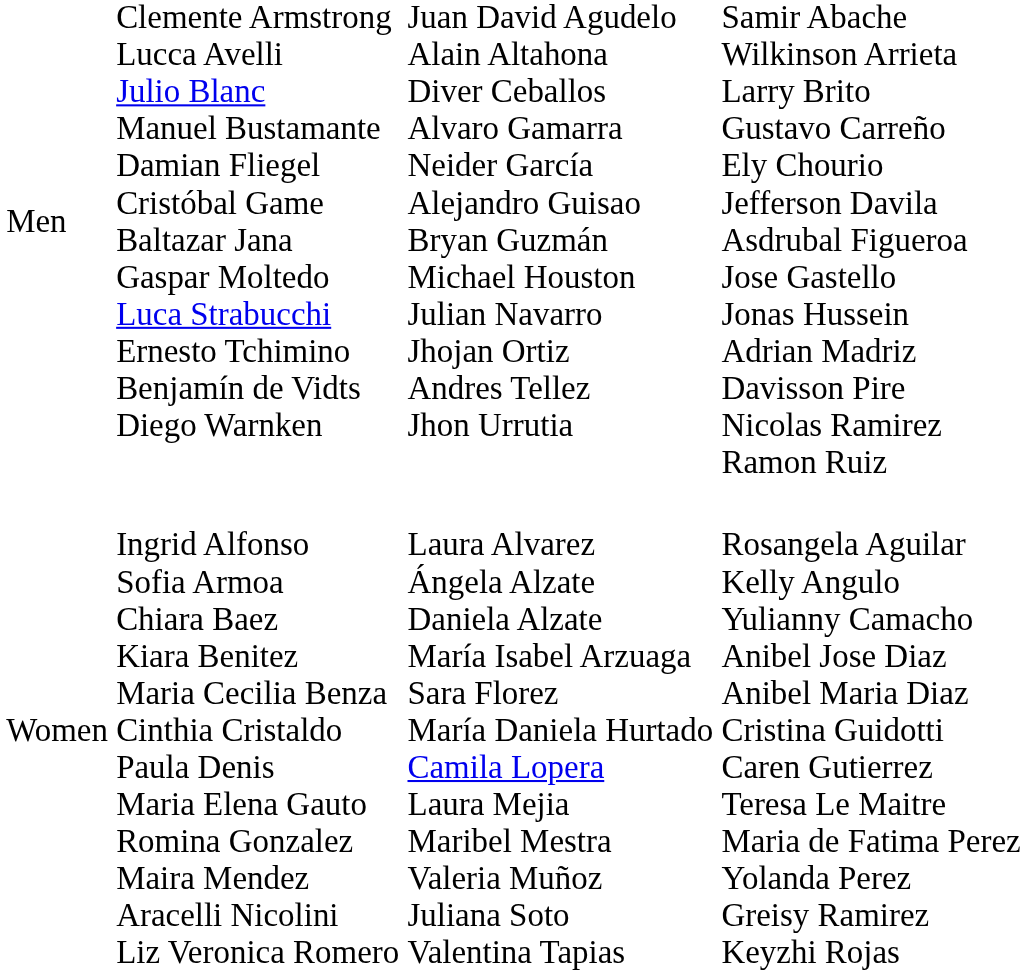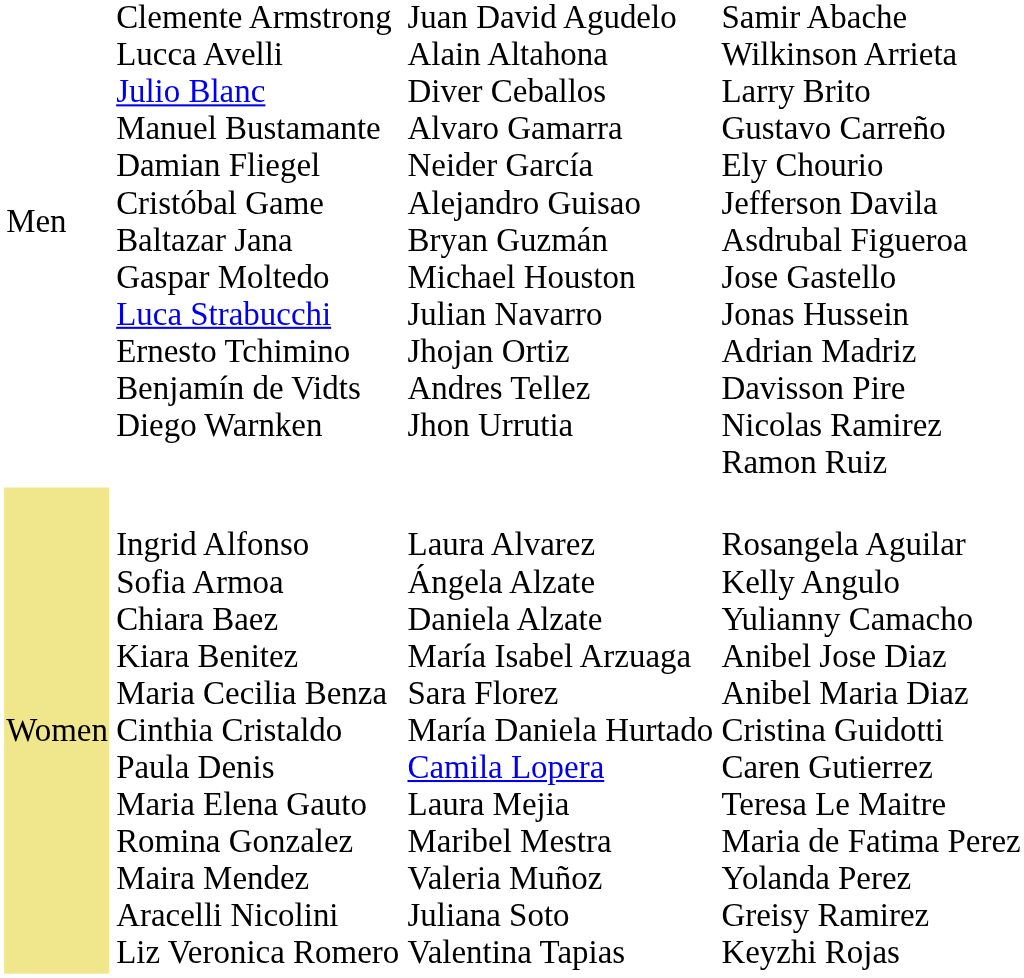(57, 730) no background -> (57, 730) khaki background
